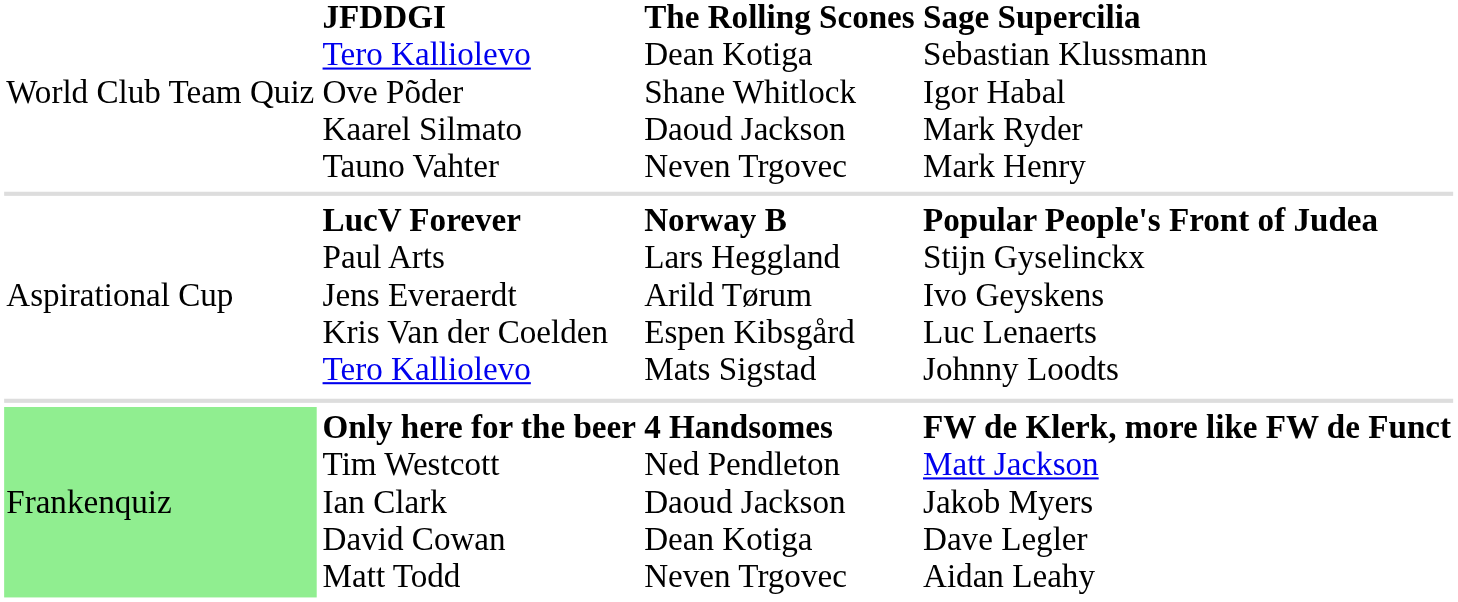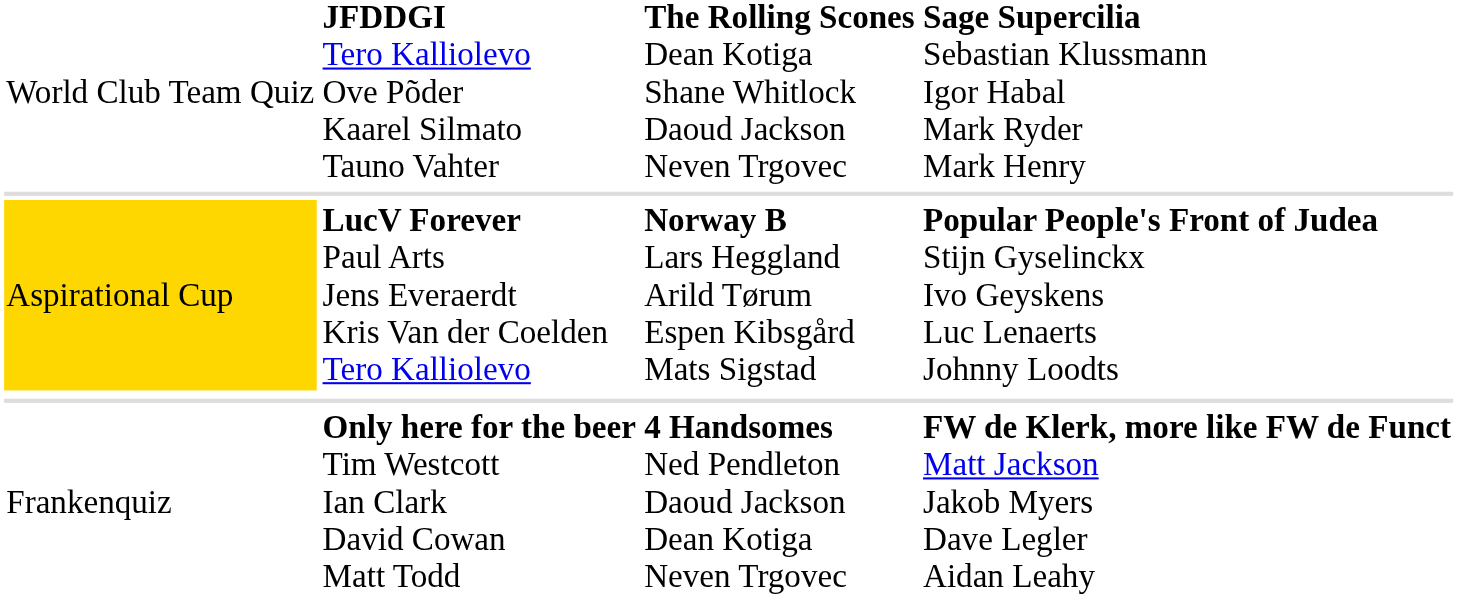(120, 294) no background -> (120, 294) gold background
(89, 501) lightgreen background -> (89, 501) no background
